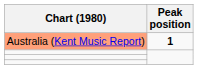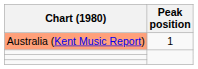(170, 41) bold -> (170, 41) normal
